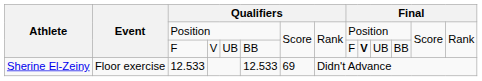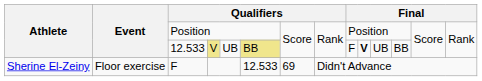(174, 48) F -> (188, 48) 12.533
(214, 48) no background -> (214, 48) khaki background
(251, 48) no background -> (251, 48) khaki background
(188, 66) 12.533 -> (174, 66) F
